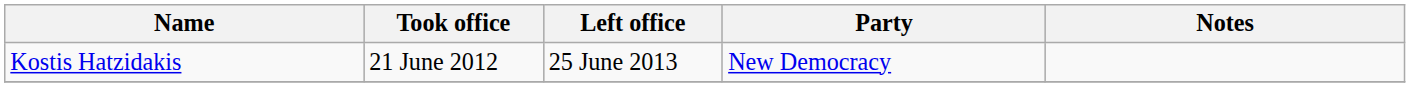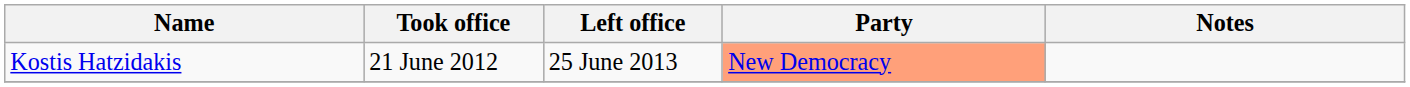(810, 61) no background -> (810, 61) lightsalmon background
